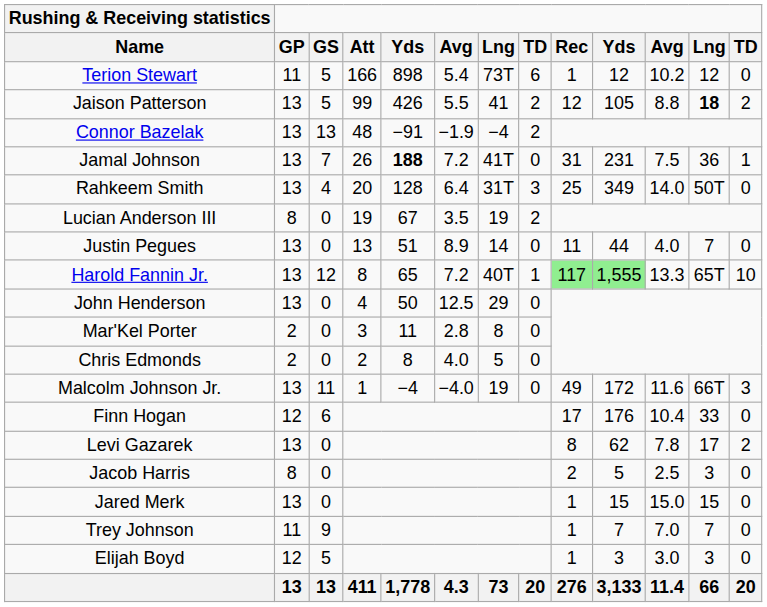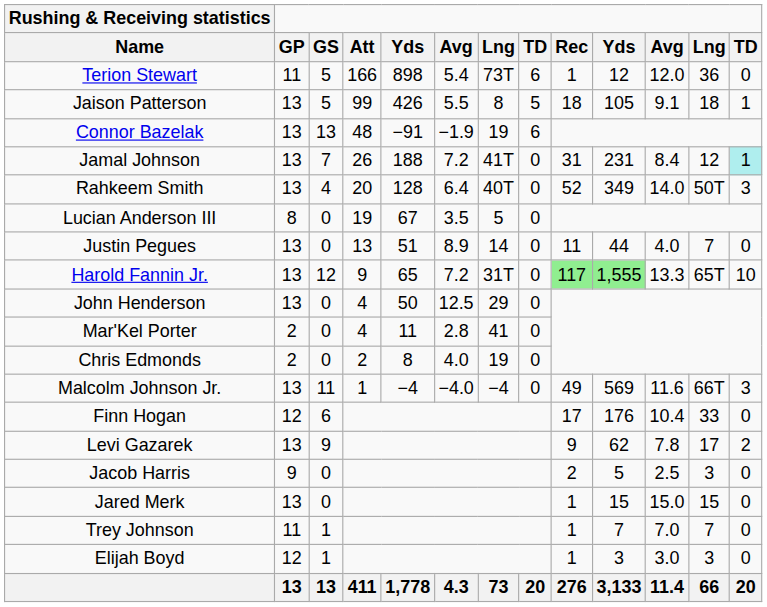(667, 75) 10.2 -> (667, 75) 12.0
(709, 75) 12 -> (709, 75) 36
(499, 103) 41 -> (499, 103) 8
(535, 103) 2 -> (535, 103) 5
(572, 103) 12 -> (572, 103) 18
(667, 103) 8.8 -> (667, 103) 9.1
(709, 103) bold -> (709, 103) normal
(746, 103) 2 -> (746, 103) 1
(499, 132) −4 -> (499, 132) 19
(535, 132) 2 -> (535, 132) 6
(408, 160) bold -> (408, 160) normal
(667, 160) 7.5 -> (667, 160) 8.4
(709, 160) 36 -> (709, 160) 12
(746, 160) no background -> (746, 160) paleturquoise background
(499, 189) 31T -> (499, 189) 40T
(535, 189) 3 -> (535, 189) 0
(572, 189) 25 -> (572, 189) 52
(746, 189) 0 -> (746, 189) 3
(499, 217) 19 -> (499, 217) 5
(535, 217) 2 -> (535, 217) 0
(362, 274) 8 -> (362, 274) 9
(499, 274) 40T -> (499, 274) 31T
(535, 274) 1 -> (535, 274) 0
(362, 331) 3 -> (362, 331) 4
(499, 331) 8 -> (499, 331) 41
(499, 359) 5 -> (499, 359) 19
(499, 388) 19 -> (499, 388) −4
(619, 388) 172 -> (619, 388) 569
(326, 445) 0 -> (326, 445) 9
(572, 445) 8 -> (572, 445) 9
(292, 473) 8 -> (292, 473) 9
(326, 530) 9 -> (326, 530) 1
(326, 558) 5 -> (326, 558) 1
